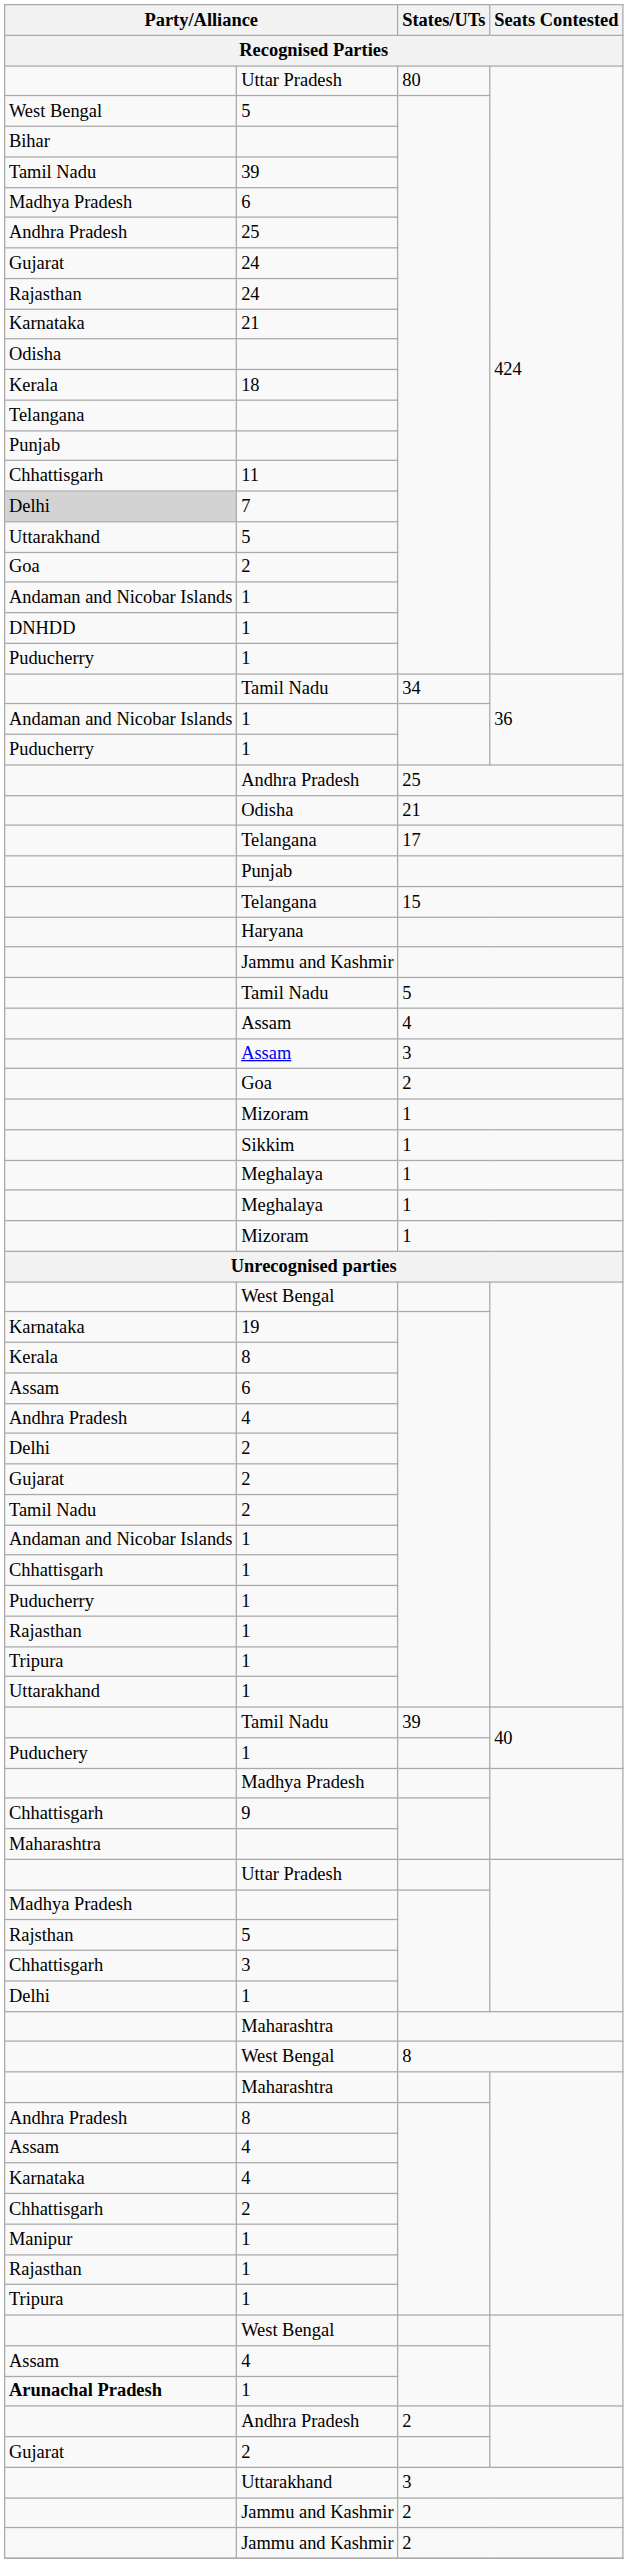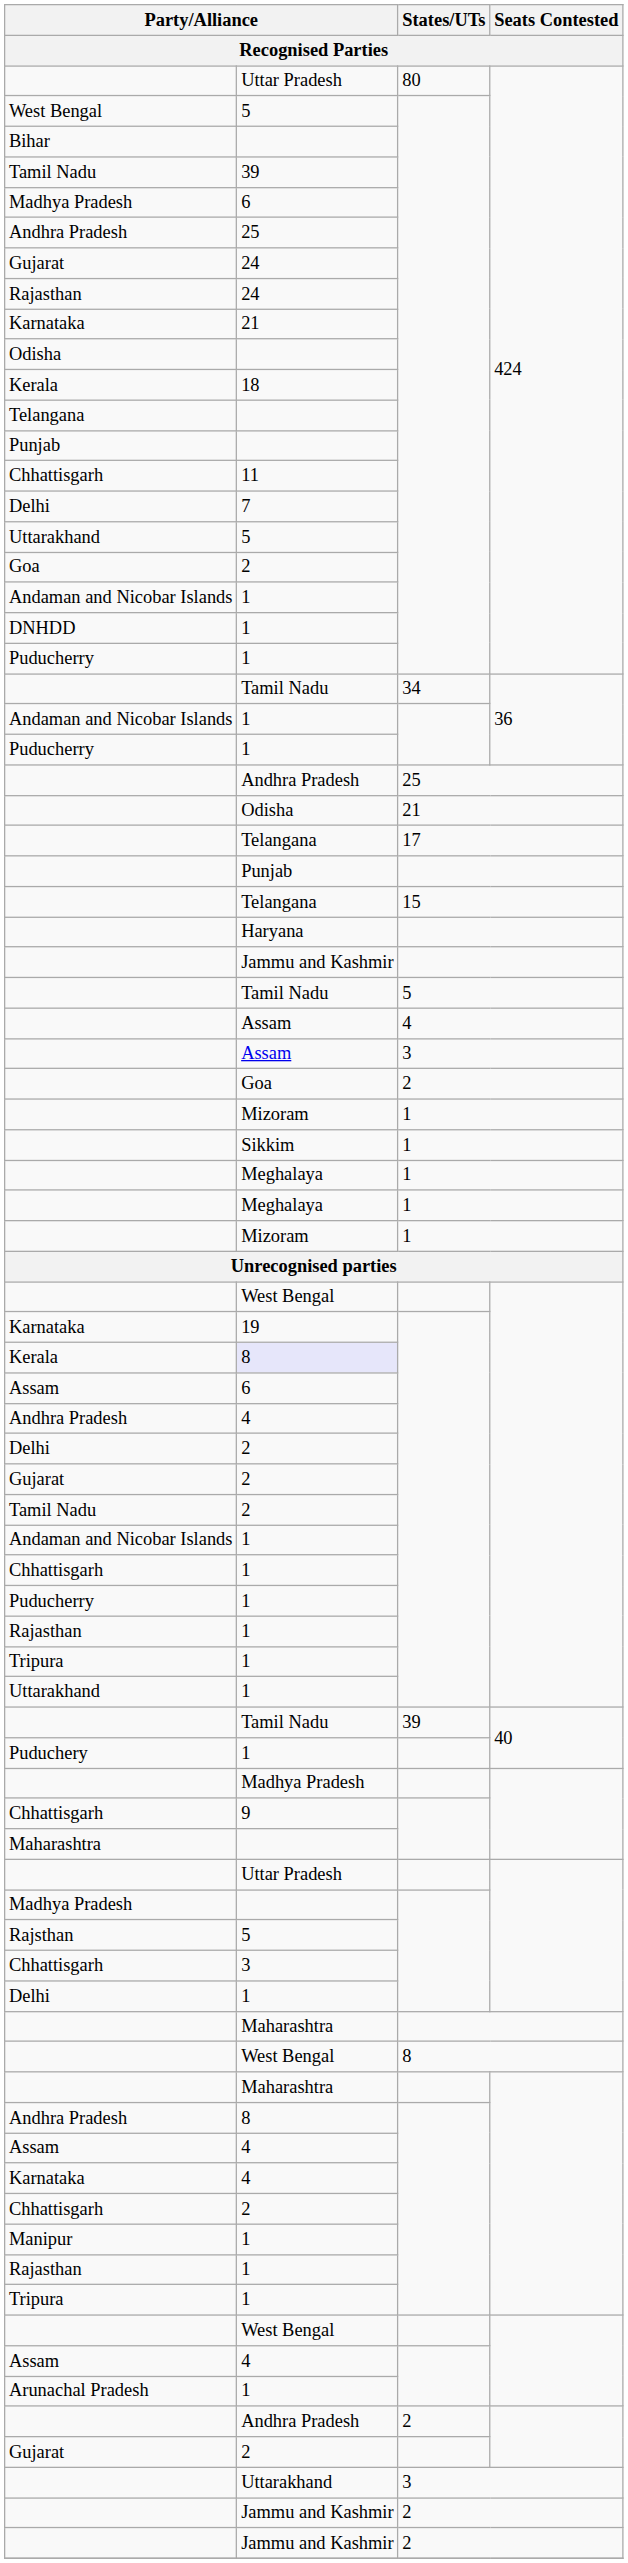(29, 506) lightgrey background -> (29, 506) no background
(246, 1357) no background -> (246, 1357) lavender background
(85, 2391) bold -> (79, 2391) normal
